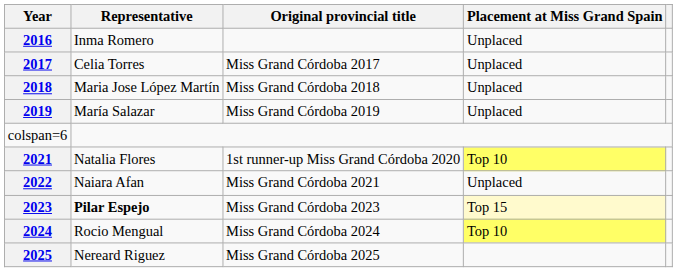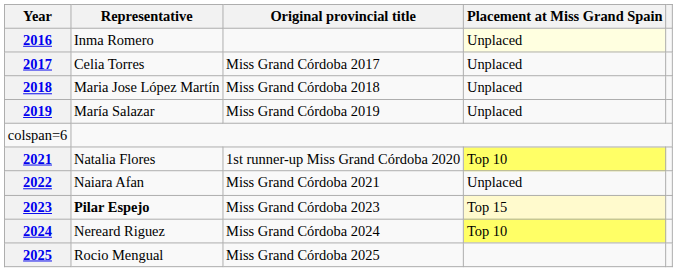(495, 40) no background -> (495, 40) lightyellow background
(119, 230) Rocio Mengual -> (119, 230) Nereard Riguez
(119, 254) Nereard Riguez -> (119, 254) Rocio Mengual
